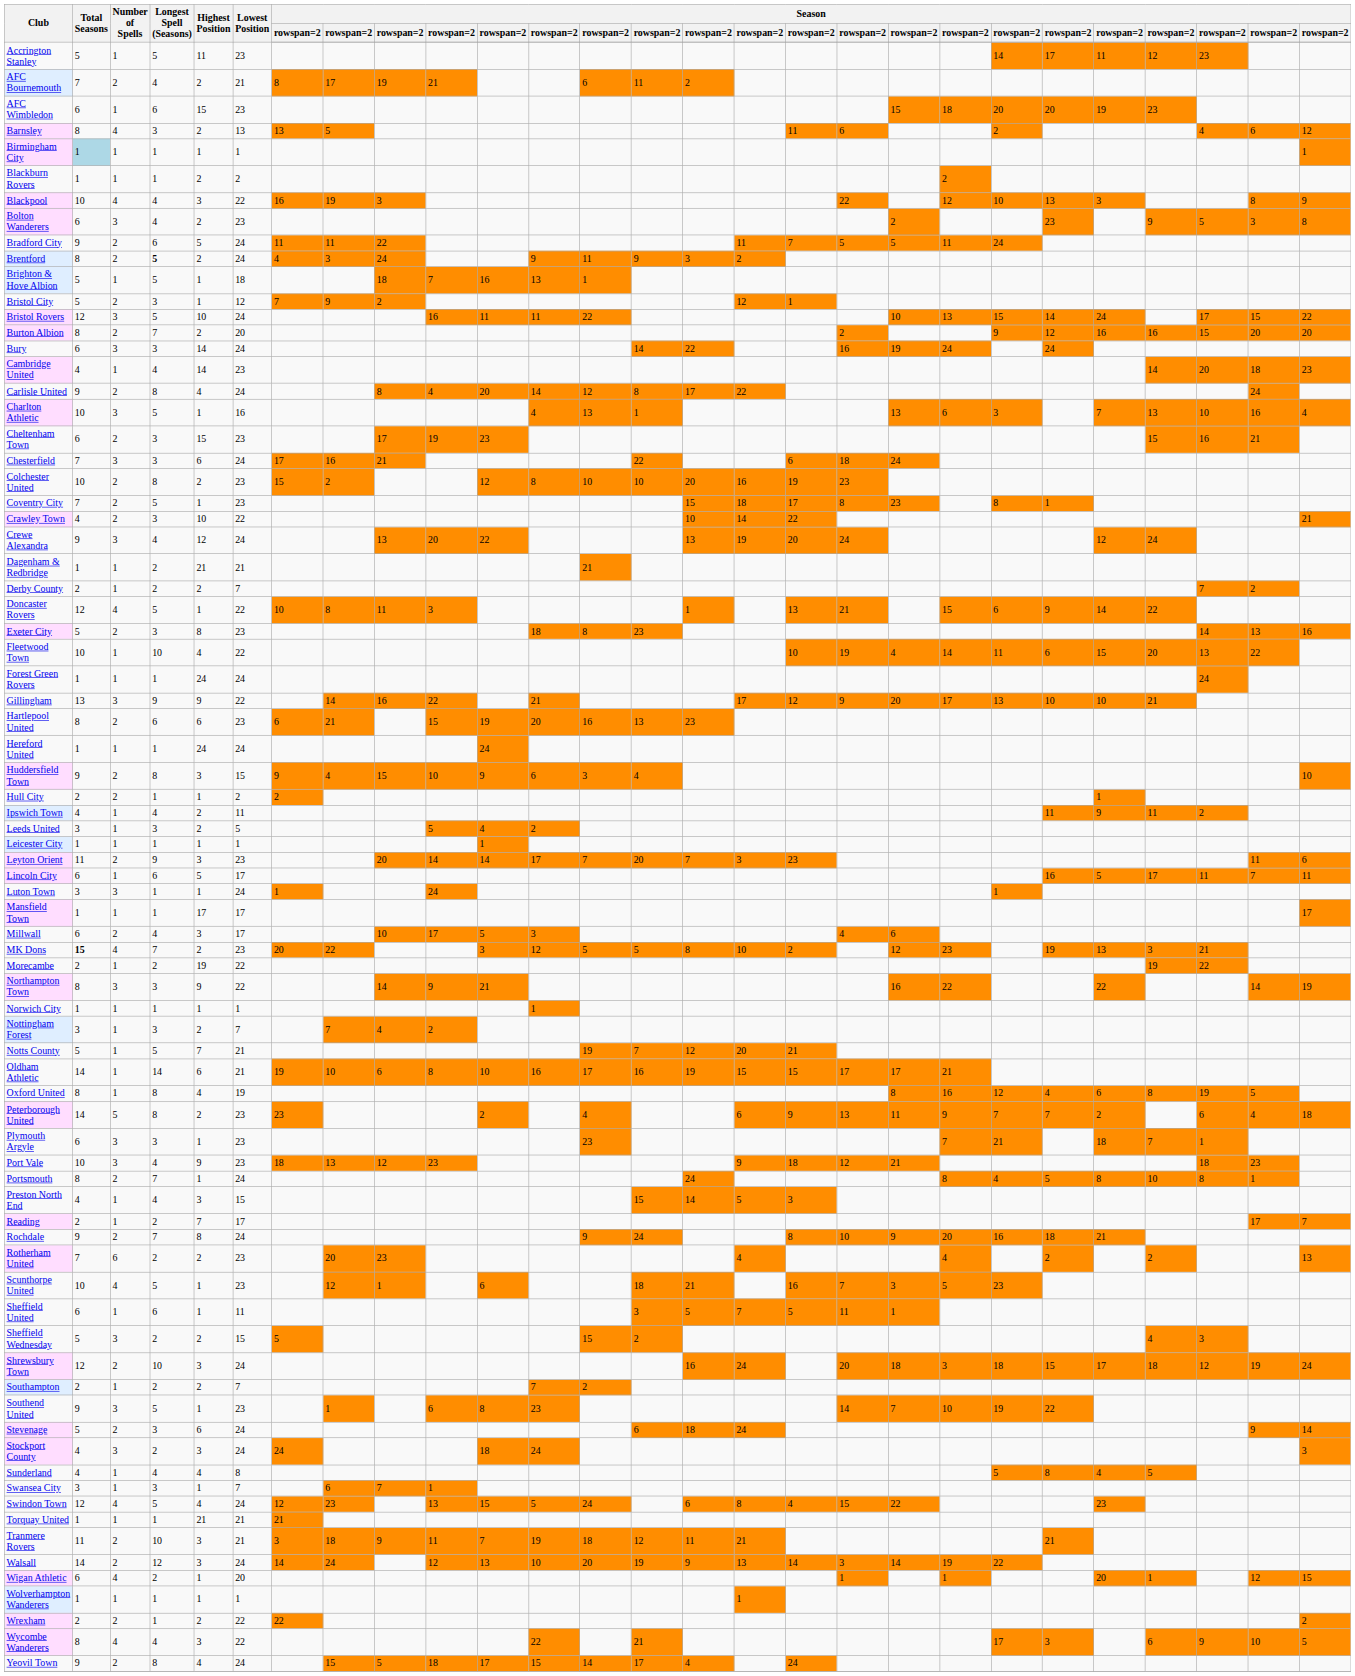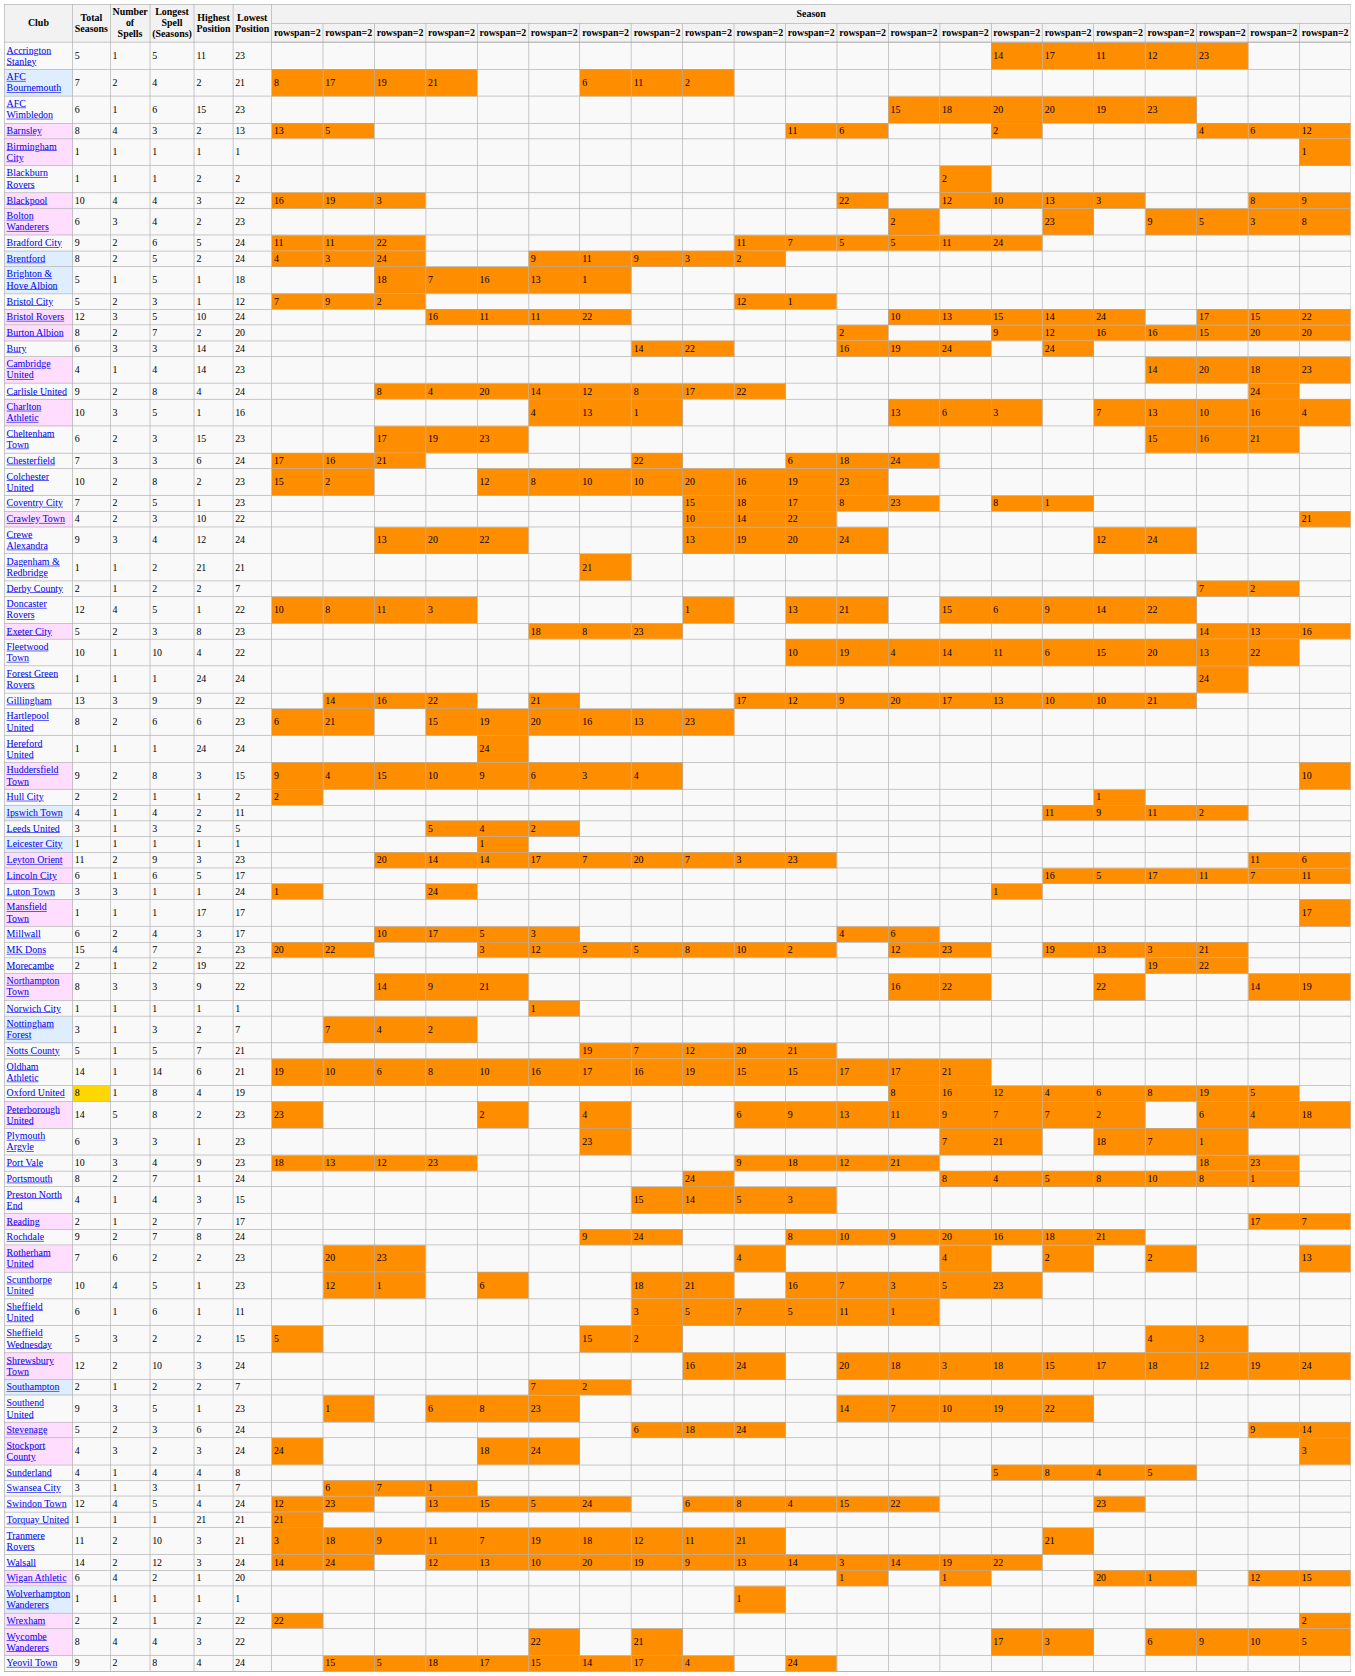(77, 152) lightblue background -> (77, 152) no background
(155, 258) bold -> (155, 258) normal
(80, 950) bold -> (80, 950) normal
(77, 1093) no background -> (77, 1093) gold background
